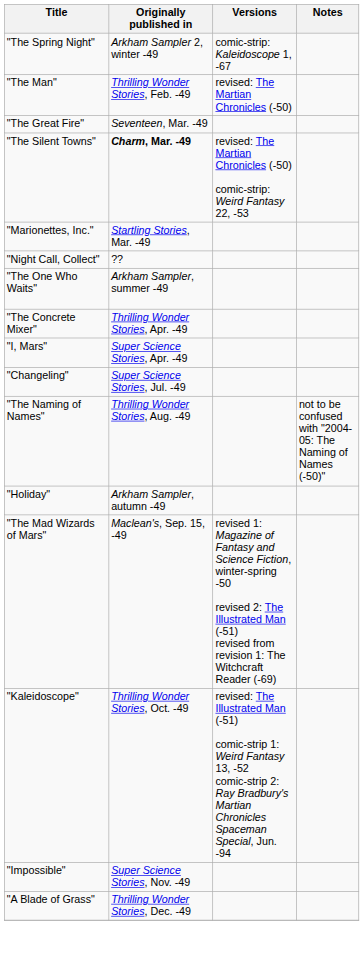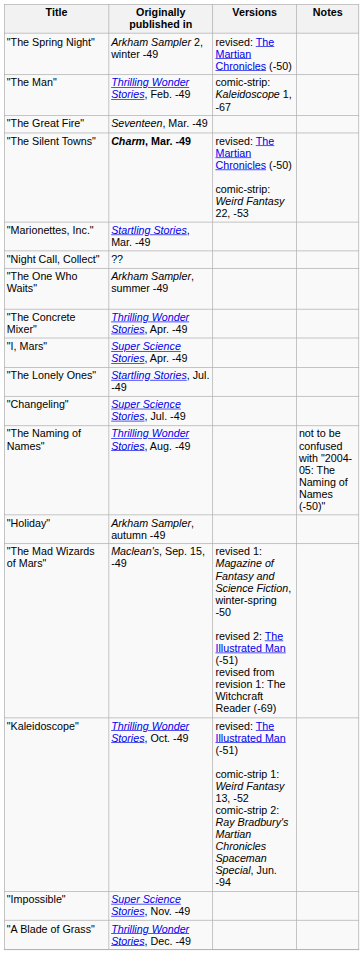(254, 54) comic-strip: Kaleidoscope 1, -67 -> (254, 54) revised: The Martian Chronicles (-50)
(254, 95) revised: The Martian Chronicles (-50) -> (254, 95) comic-strip: Kaleidoscope 1, -67
+ row: (51, 375)
